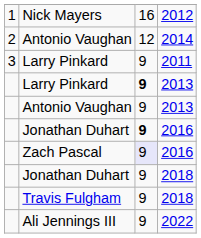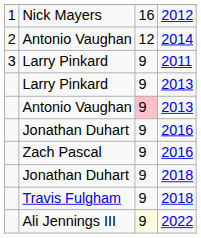(143, 84) bold -> (143, 84) normal
(143, 107) no background -> (143, 107) pink background
(143, 130) bold -> (143, 130) normal
(143, 152) lavender background -> (143, 152) no background
(143, 221) no background -> (143, 221) lightyellow background
